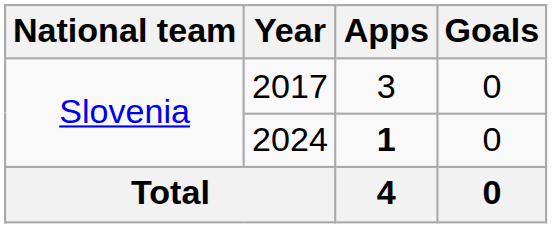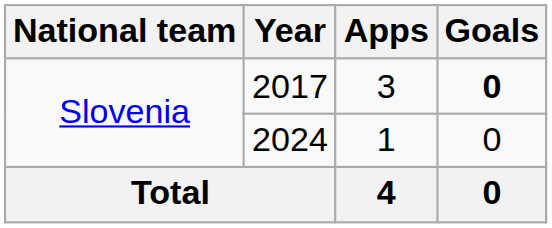(492, 85) normal -> (492, 85) bold
(386, 139) bold -> (386, 139) normal
